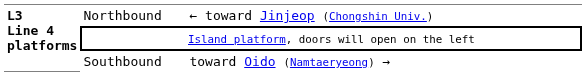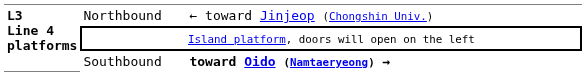(290, 62) normal -> (290, 62) bold
